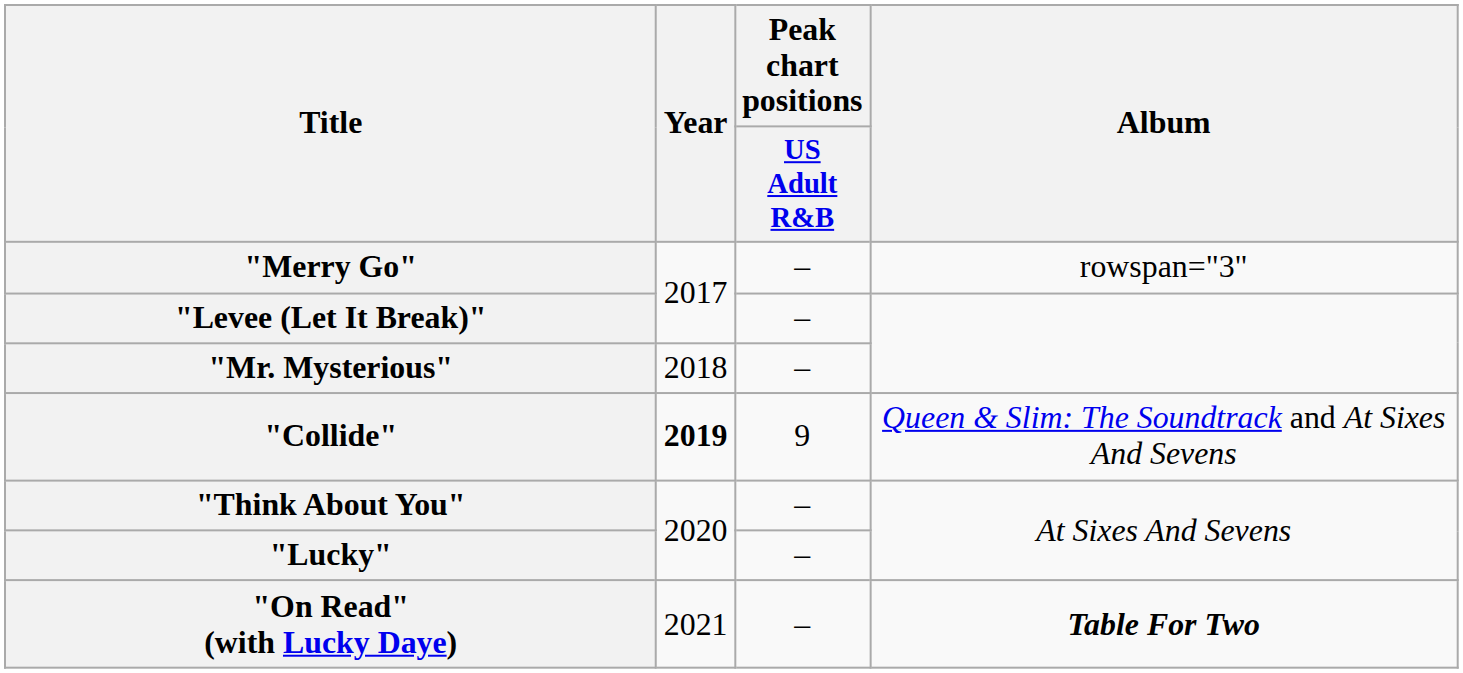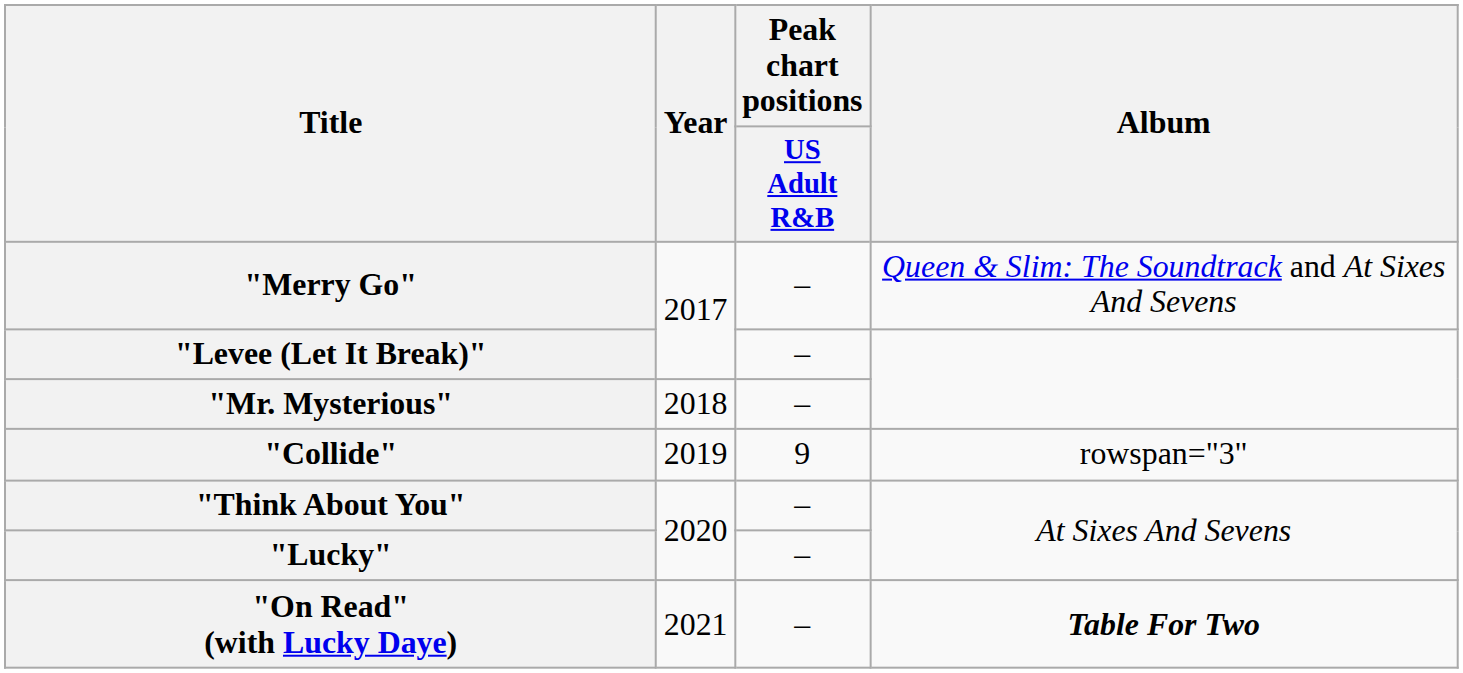(1164, 266) rowspan="3" -> (1164, 284) Queen & Slim: The Soundtrack and At Sixes And Sevens
(696, 436) bold -> (696, 454) normal
(1164, 436) Queen & Slim: The Soundtrack and At Sixes And Sevens -> (1164, 454) rowspan="3"
